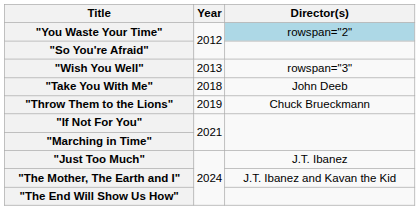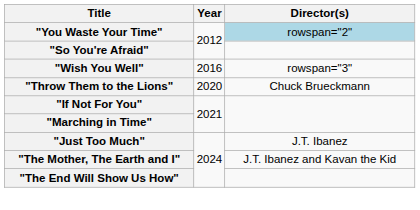(209, 68) 2013 -> (209, 68) 2016
- row: (99, 86)
(209, 104) 2019 -> (209, 86) 2020
